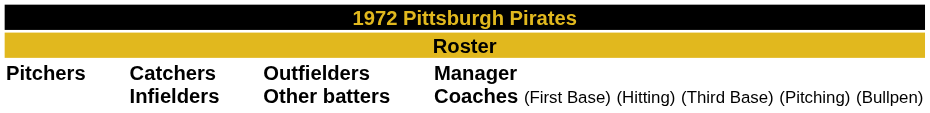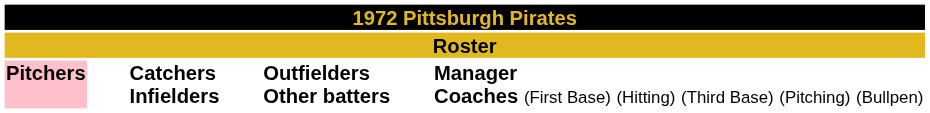(46, 73) no background -> (46, 73) pink background
